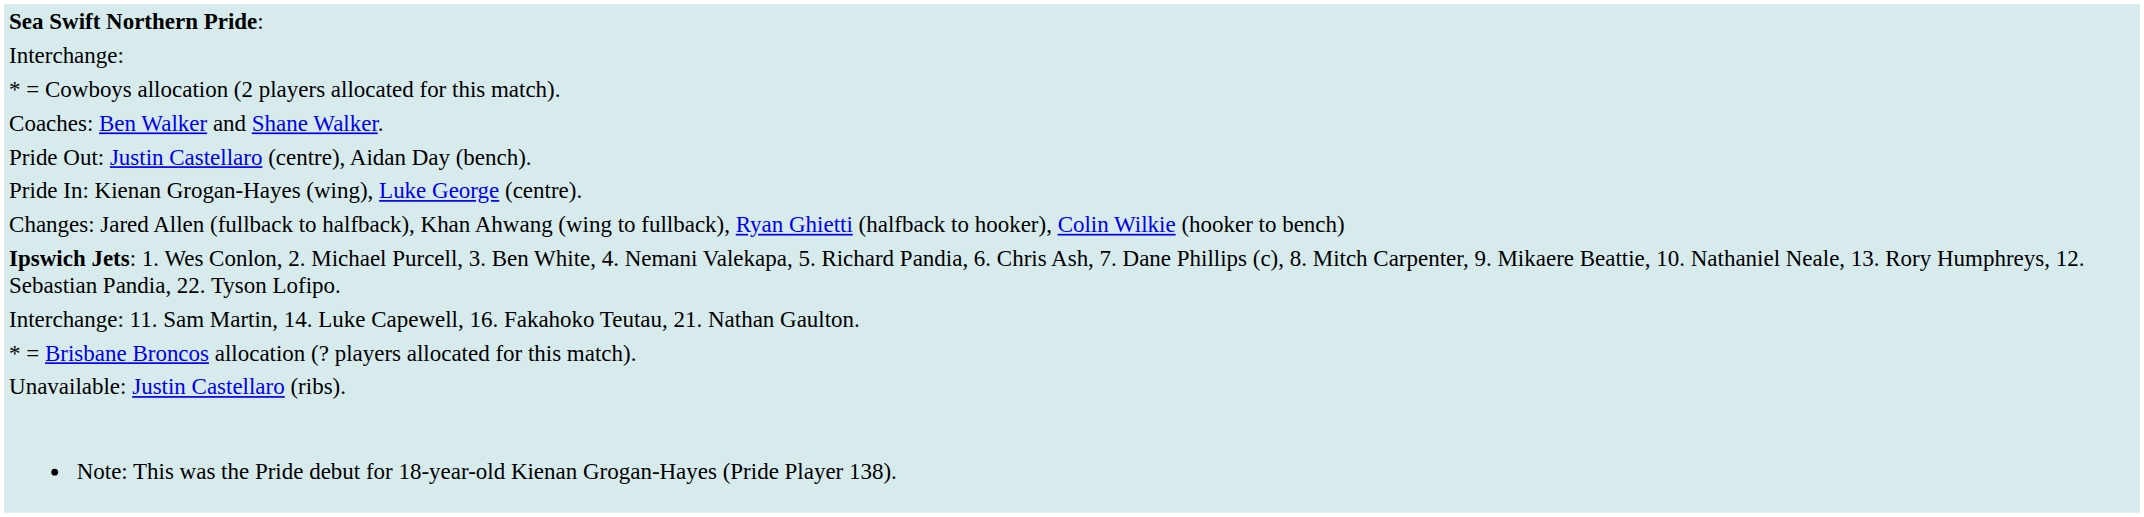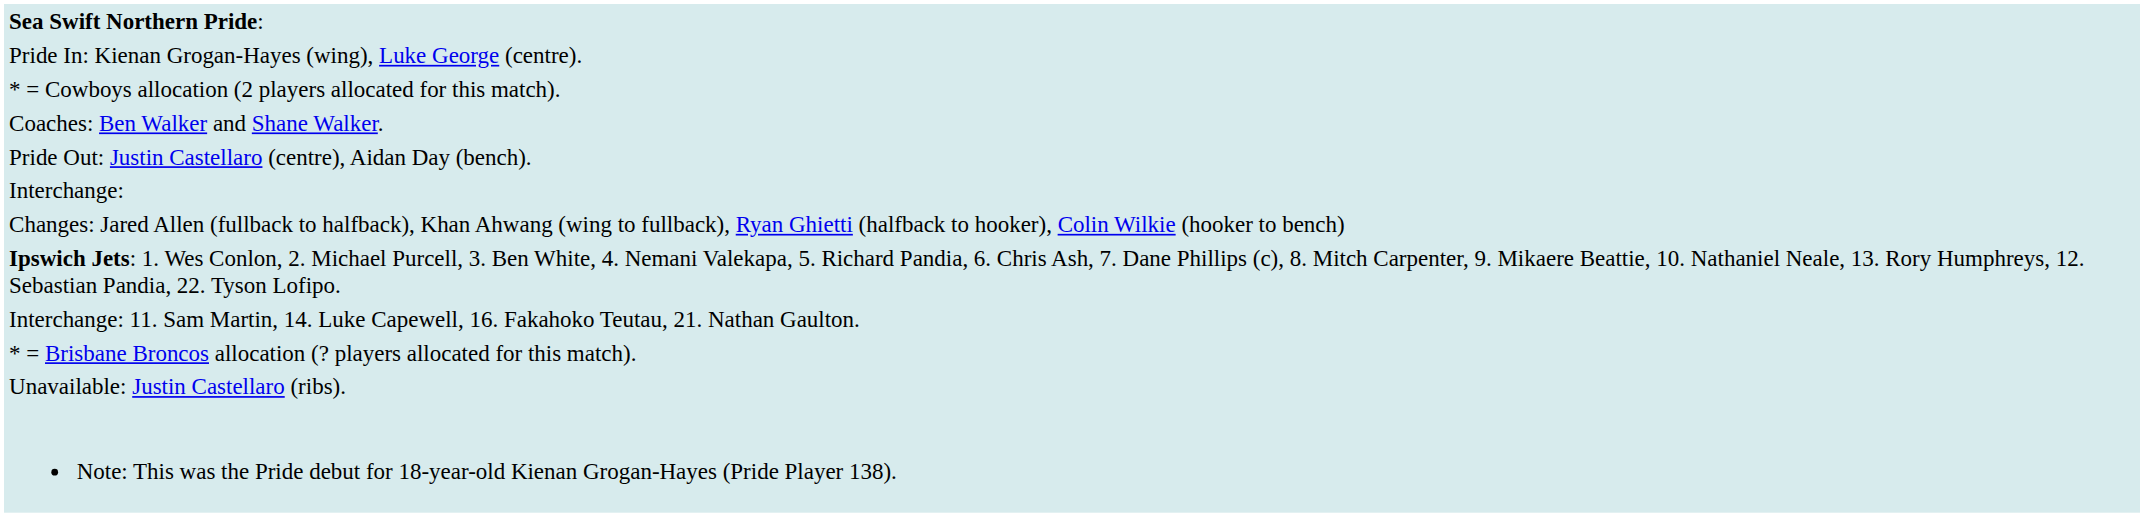(66, 56) Interchange: -> (296, 56) Pride In: Kienan Grogan-Hayes (wing), Luke George (centre).
(296, 191) Pride In: Kienan Grogan-Hayes (wing), Luke George (centre). -> (66, 191) Interchange:
